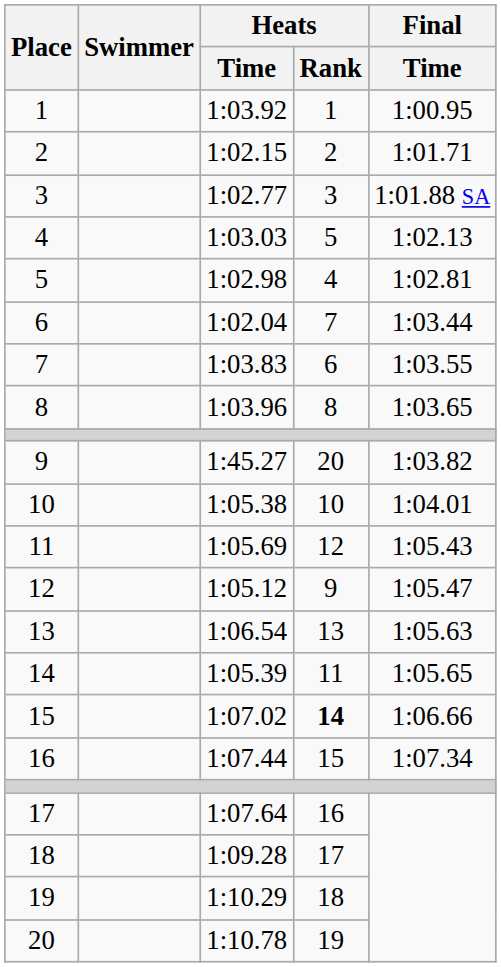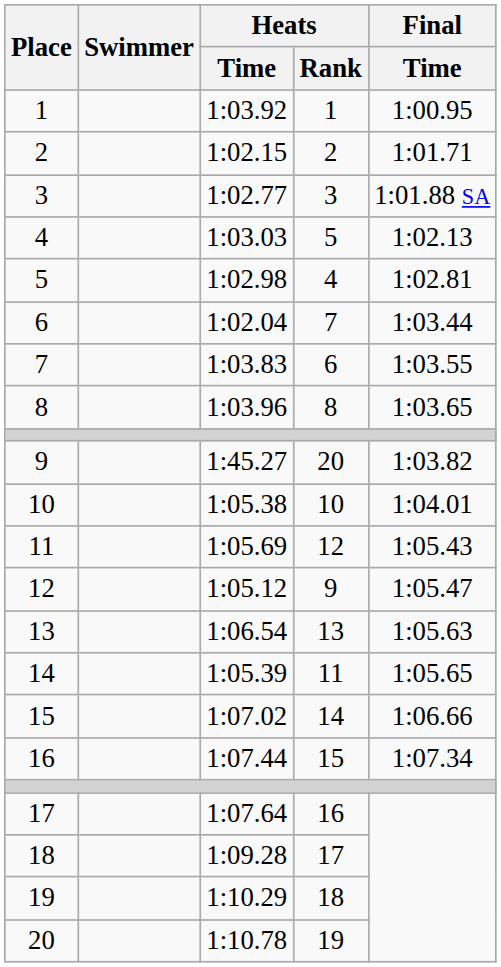(331, 716) bold -> (331, 716) normal
